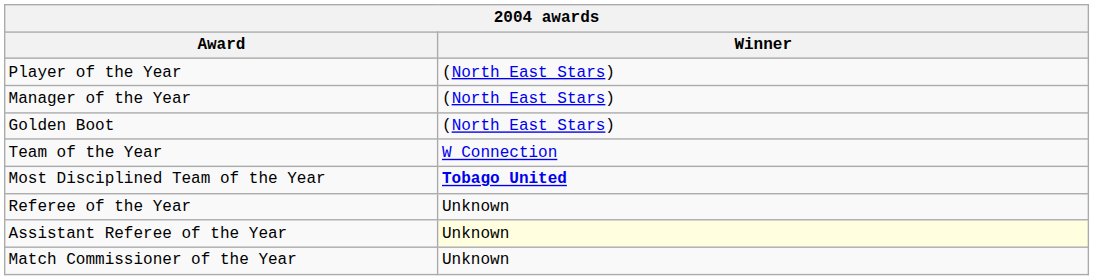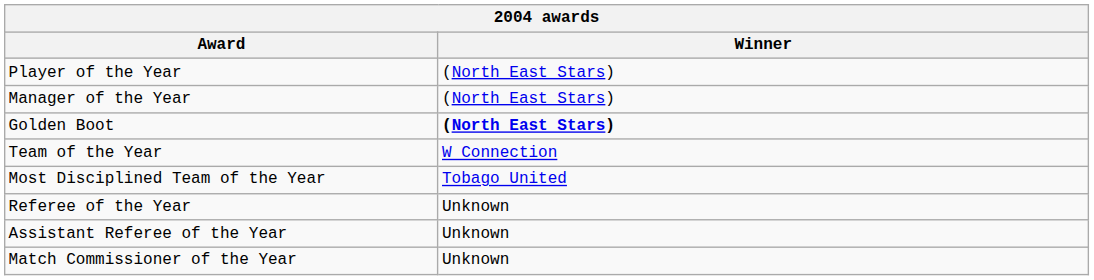(528, 126) normal -> (528, 126) bold
(504, 179) bold -> (504, 179) normal
(476, 233) lightyellow background -> (476, 233) no background
